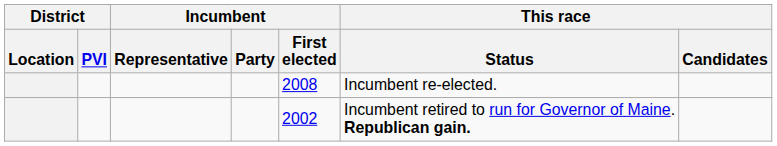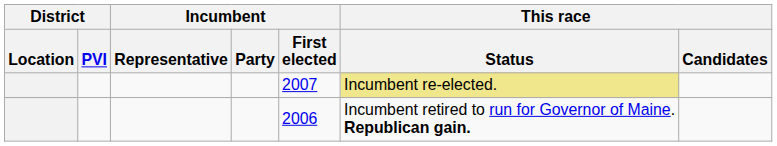(300, 85) 2008 -> (300, 85) 2007
(421, 85) no background -> (421, 85) khaki background
(300, 119) 2002 -> (300, 119) 2006
